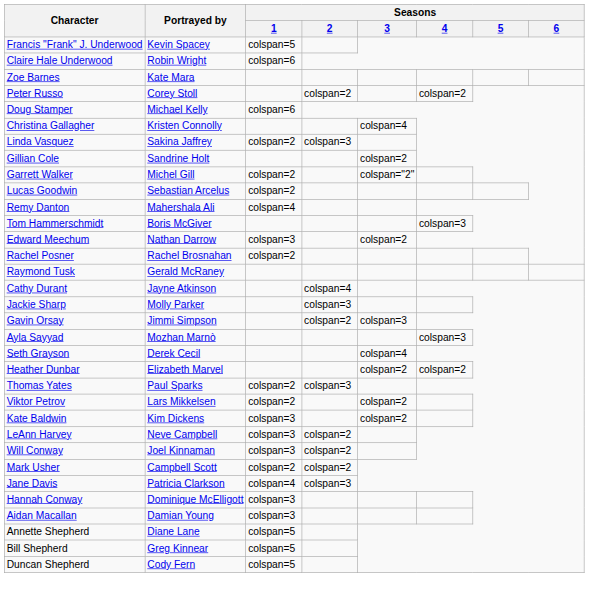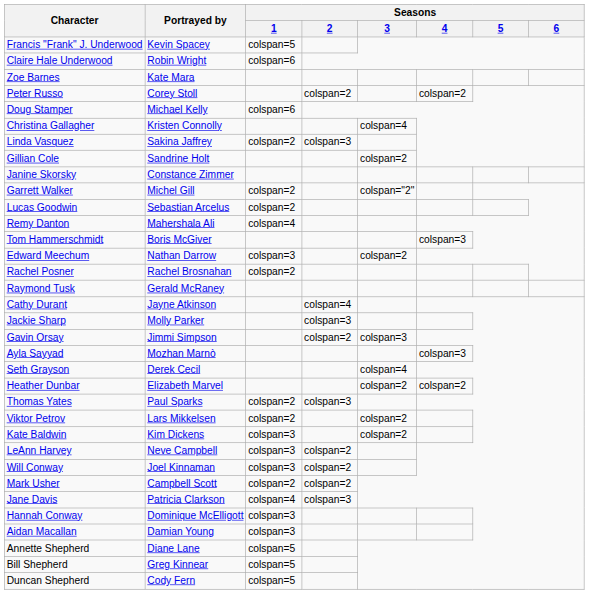+ row: (41, 175)
